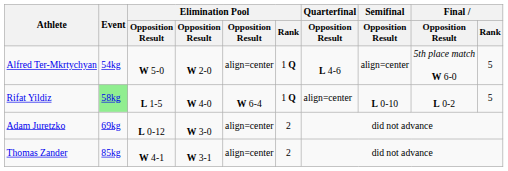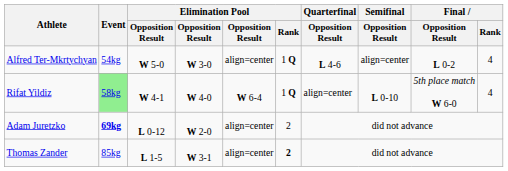(199, 71) W 2-0 -> (199, 65) W 3-0
(444, 65) 5th place match W 6-0 -> (444, 65) L 0-2
(490, 65) 5 -> (490, 60) 4
(152, 104) L 1-5 -> (152, 98) W 4-1
(444, 104) L 0-2 -> (444, 93) 5th place match W 6-0
(490, 98) 5 -> (490, 93) 4
(111, 126) normal -> (111, 126) bold
(199, 131) W 3-0 -> (199, 131) W 2-0
(152, 159) W 4-1 -> (152, 159) L 1-5
(289, 153) normal -> (289, 153) bold
